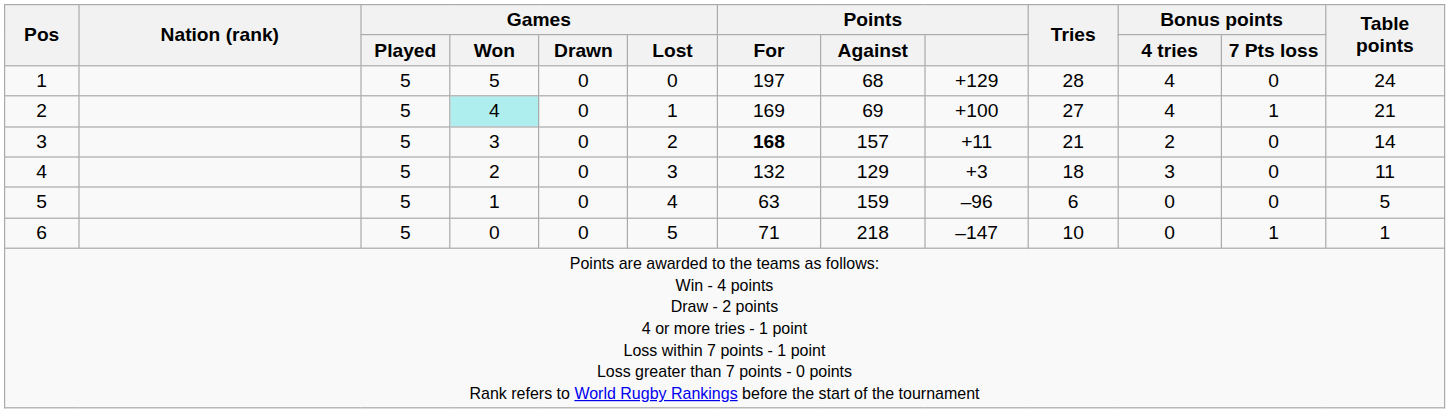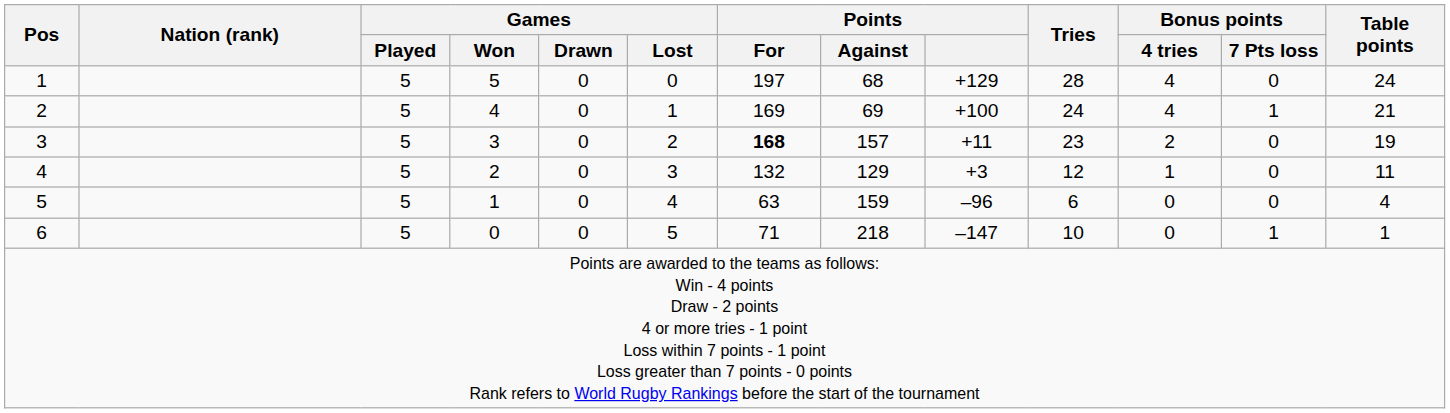(494, 111) paleturquoise background -> (494, 111) no background
(1073, 111) 27 -> (1073, 111) 24
(1073, 141) 21 -> (1073, 141) 23
(1385, 141) 14 -> (1385, 141) 19
(1073, 171) 18 -> (1073, 171) 12
(1170, 171) 3 -> (1170, 171) 1
(1385, 202) 5 -> (1385, 202) 4
